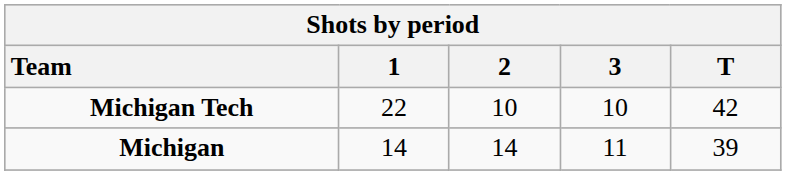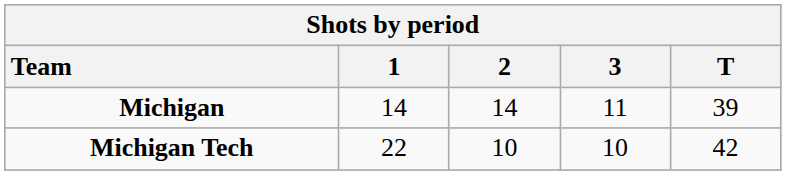rows swapped: (172, 107) <-> (172, 148)
